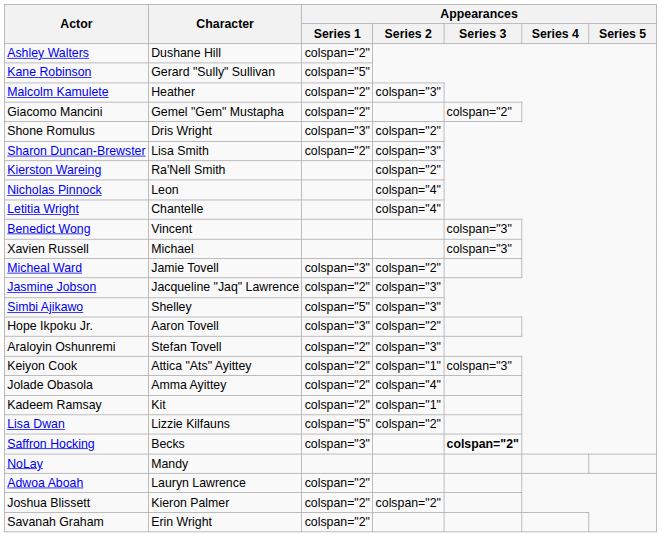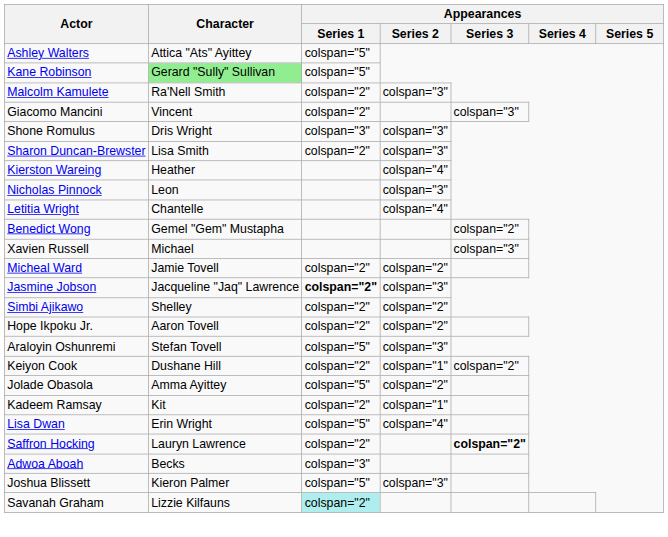(186, 53) Dushane Hill -> (201, 53) Attica "Ats" Ayittey
(337, 53) colspan="2" -> (337, 53) colspan="5"
(213, 72) no background -> (213, 72) lightgreen background
(173, 92) Heather -> (188, 92) Ra'Nell Smith
(218, 111) Gemel "Gem" Mustapha -> (172, 111) Vincent
(479, 111) colspan="2" -> (486, 111) colspan="3"
(408, 131) colspan="2" -> (415, 131) colspan="3"
(188, 170) Ra'Nell Smith -> (173, 170) Heather
(408, 170) colspan="2" -> (415, 170) colspan="4"
(408, 190) colspan="4" -> (415, 190) colspan="3"
(172, 229) Vincent -> (218, 229) Gemel "Gem" Mustapha
(479, 229) colspan="3" -> (486, 229) colspan="2"
(337, 268) colspan="3" -> (337, 268) colspan="2"
(337, 287) normal -> (341, 287) bold
(337, 307) colspan="5" -> (337, 307) colspan="2"
(408, 307) colspan="3" -> (415, 307) colspan="2"
(337, 326) colspan="3" -> (337, 326) colspan="2"
(337, 346) colspan="2" -> (337, 346) colspan="5"
(201, 365) Attica "Ats" Ayittey -> (186, 365) Dushane Hill
(479, 365) colspan="3" -> (486, 365) colspan="2"
(337, 385) colspan="2" -> (337, 385) colspan="5"
(408, 385) colspan="4" -> (415, 385) colspan="2"
(191, 424) Lizzie Kilfauns -> (182, 424) Erin Wright
(408, 424) colspan="2" -> (415, 424) colspan="4"
(168, 444) Becks -> (198, 444) Lauryn Lawrence
(337, 444) colspan="3" -> (337, 444) colspan="2"
- row: (25, 463)
(198, 483) Lauryn Lawrence -> (168, 463) Becks
(337, 483) colspan="2" -> (337, 463) colspan="3"
(337, 502) colspan="2" -> (337, 483) colspan="5"
(408, 502) colspan="2" -> (415, 483) colspan="3"
(182, 522) Erin Wright -> (191, 502) Lizzie Kilfauns
(337, 522) no background -> (337, 502) paleturquoise background
